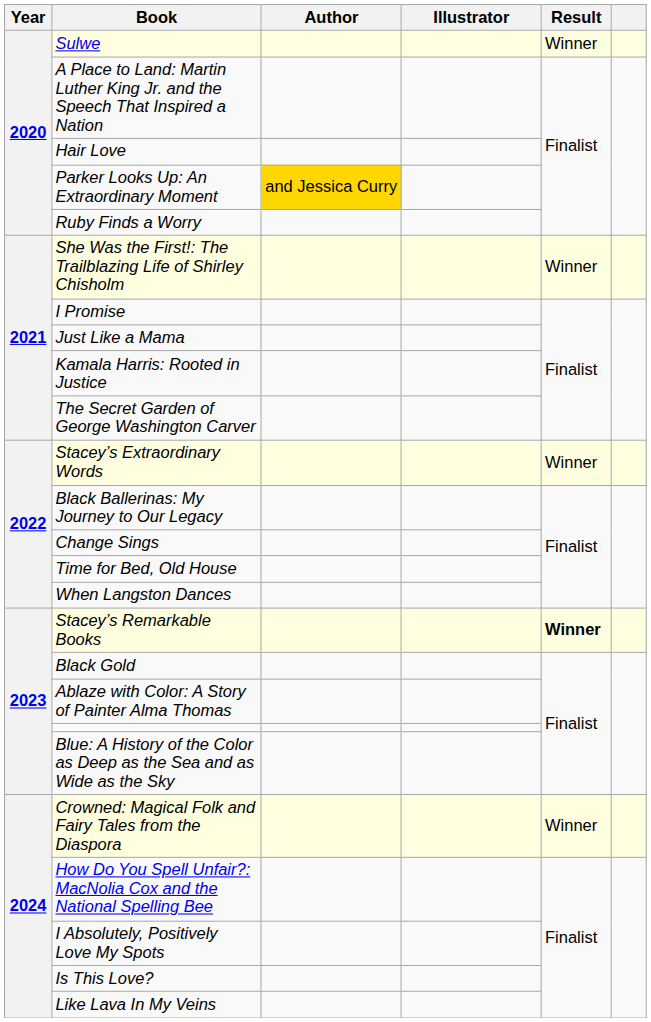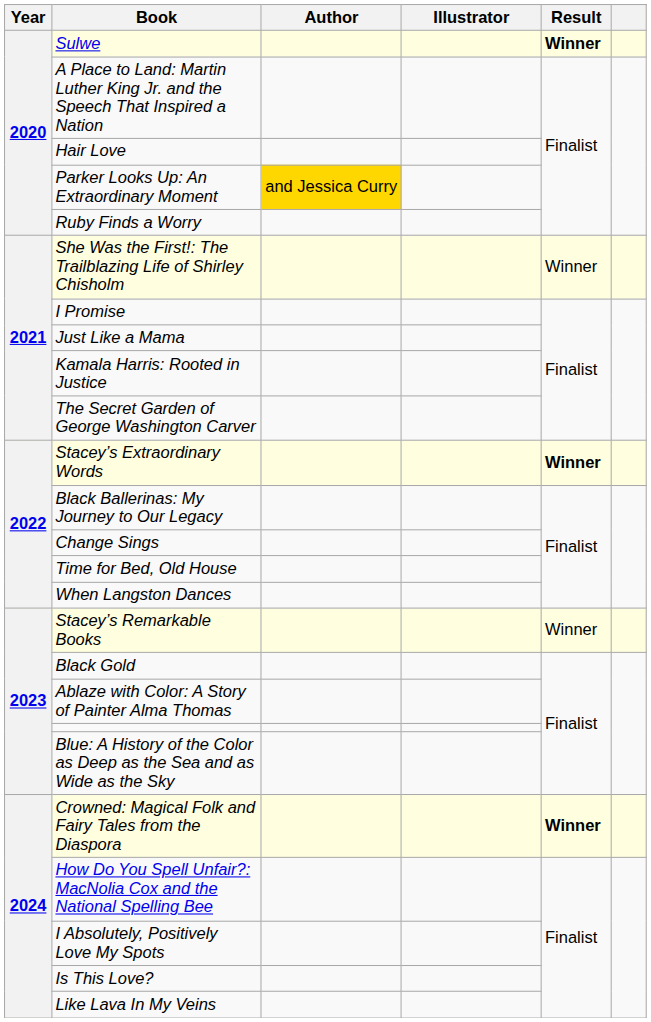(571, 43) normal -> (573, 43) bold
(571, 462) normal -> (573, 462) bold
(573, 630) bold -> (571, 630) normal
(571, 825) normal -> (573, 825) bold
